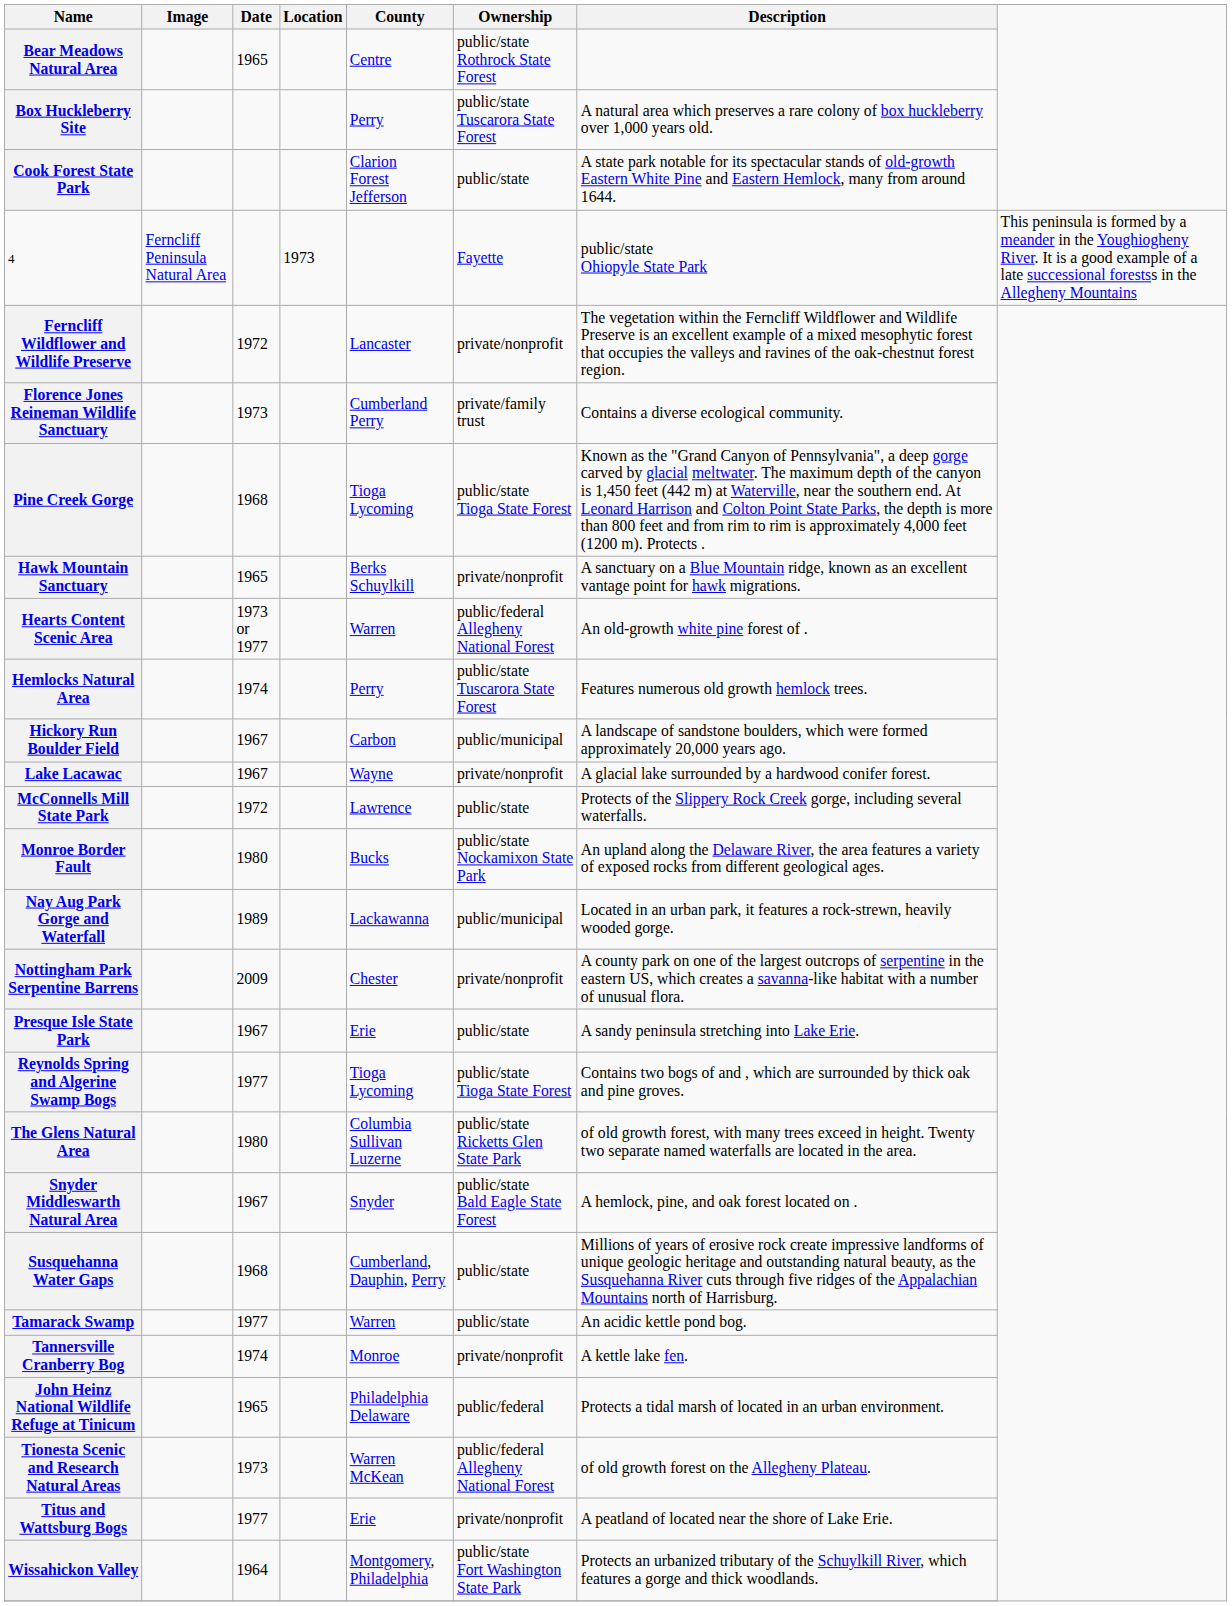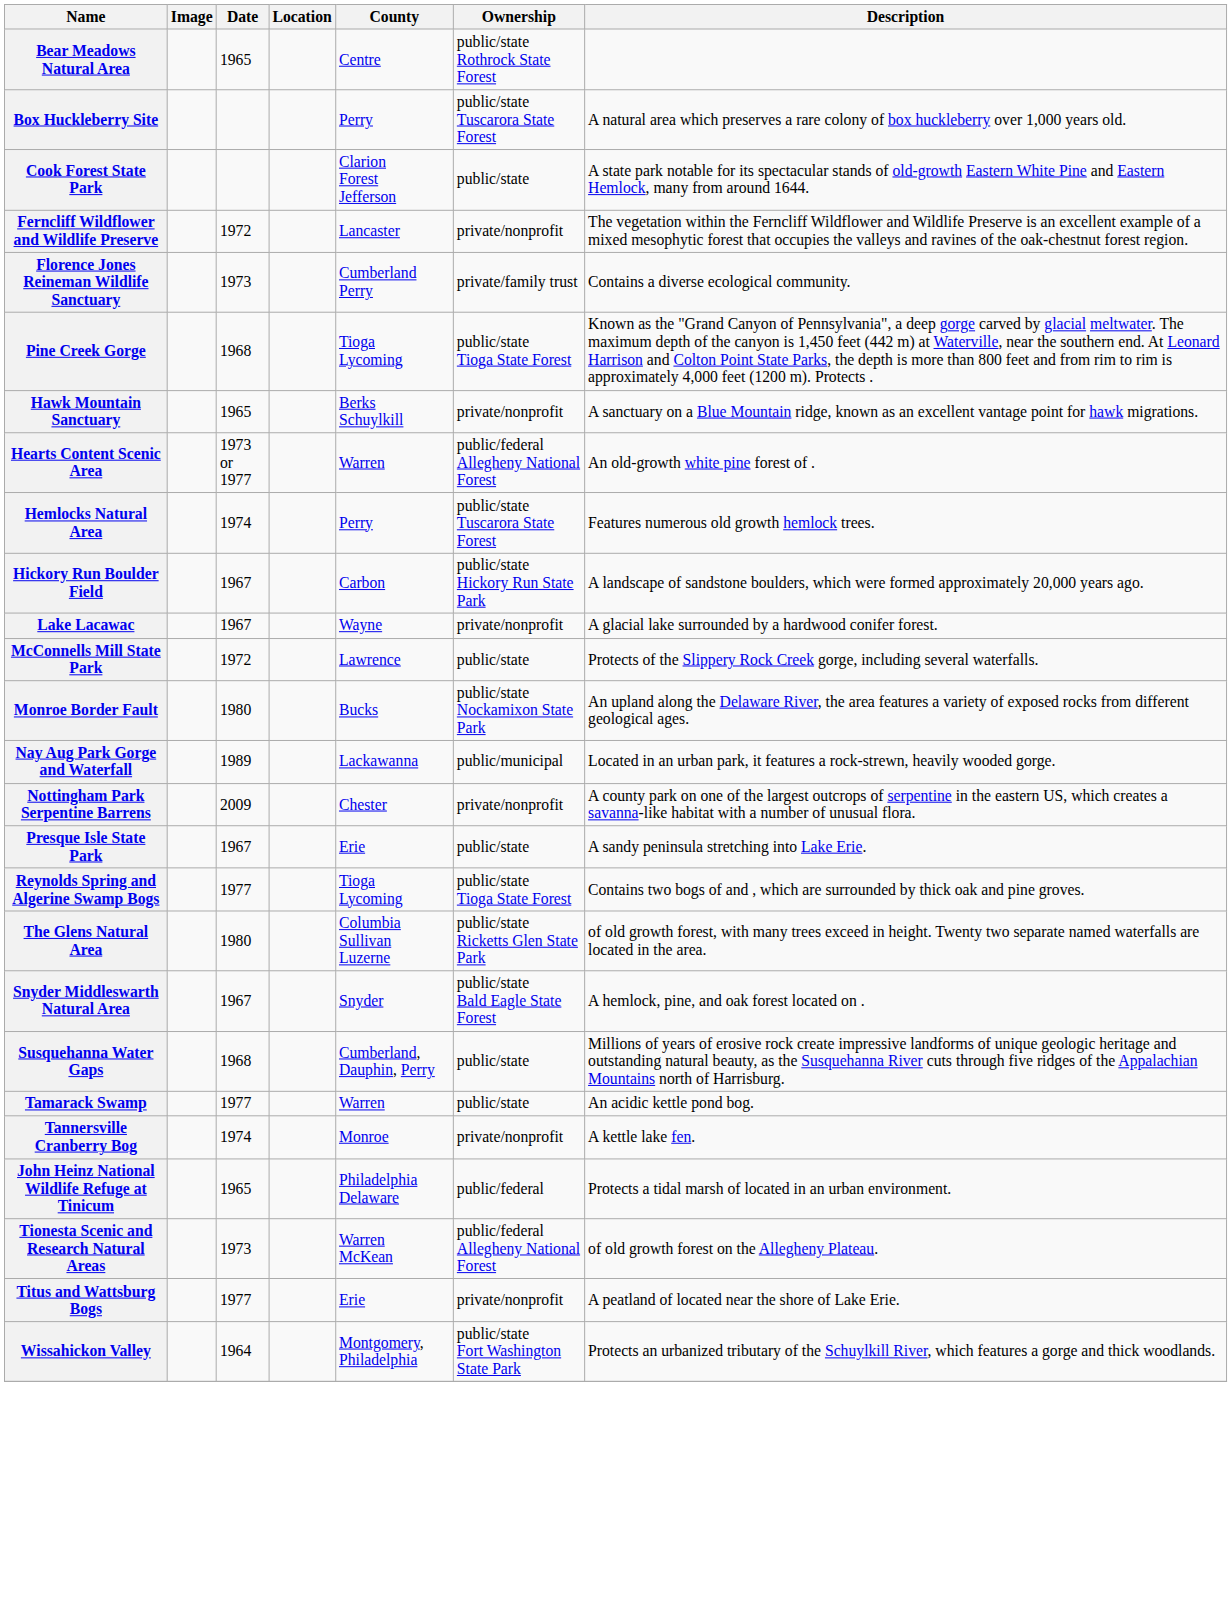- row: (11, 258)
(510, 740) public/municipal -> (515, 583) public/state Hickory Run State Park
